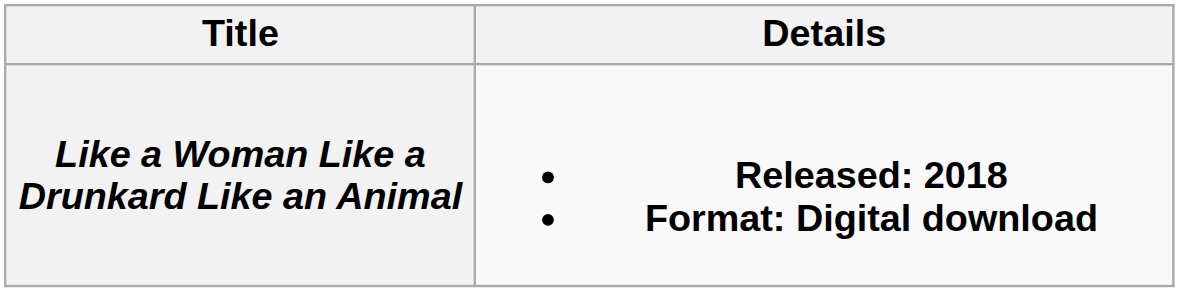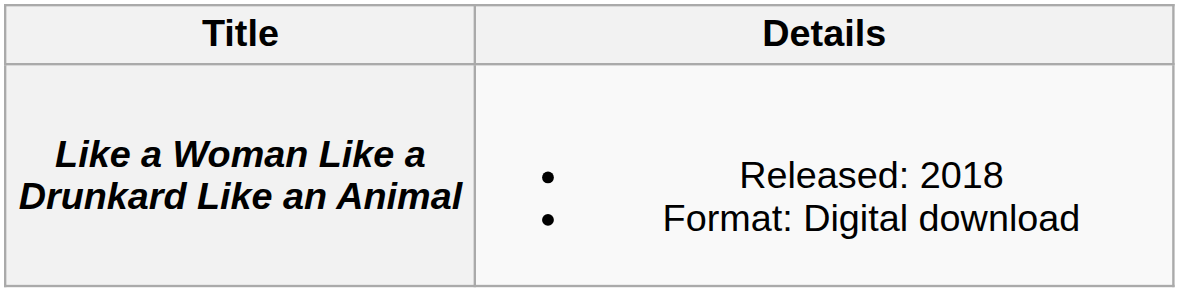(824, 196) bold -> (824, 196) normal
